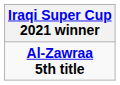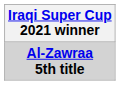(60, 61) no background -> (60, 61) lightgrey background
